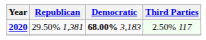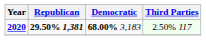(57, 27) normal -> (57, 27) bold
